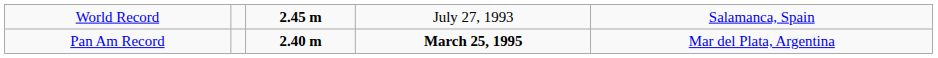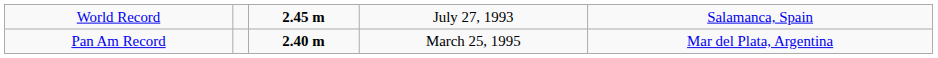(473, 41) bold -> (473, 41) normal
